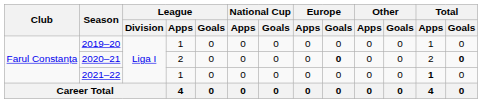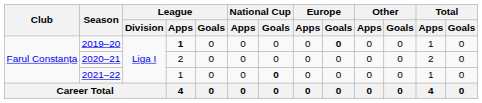(181, 43) normal -> (181, 43) bold
(339, 43) normal -> (339, 43) bold
(339, 59) bold -> (339, 59) normal
(462, 59) bold -> (462, 59) normal
(276, 75) normal -> (276, 75) bold
(431, 75) bold -> (431, 75) normal
